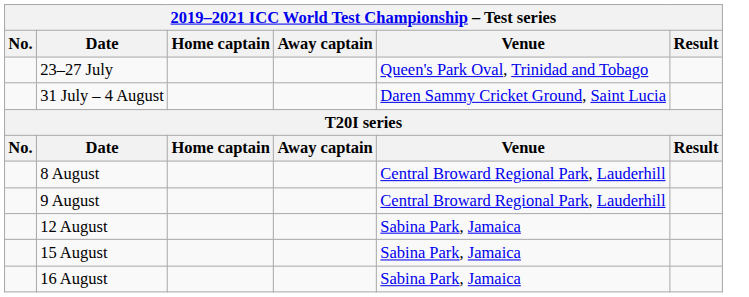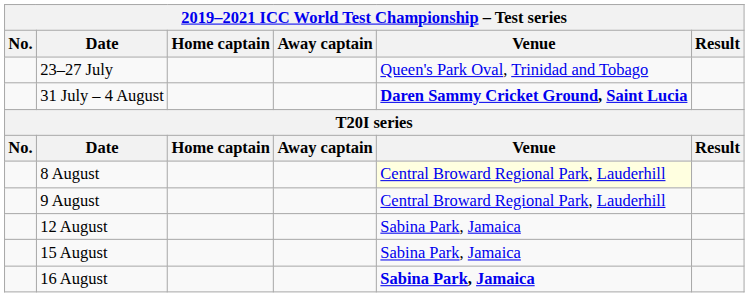(523, 95) normal -> (534, 95) bold
(523, 174) no background -> (523, 174) lightyellow background
(451, 278) normal -> (458, 278) bold
